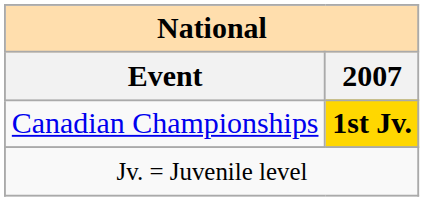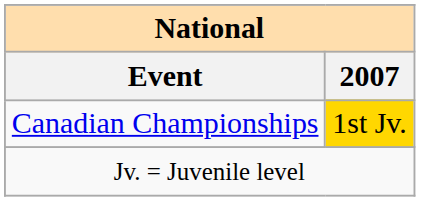(372, 123) bold -> (370, 123) normal
